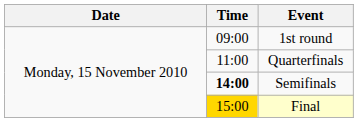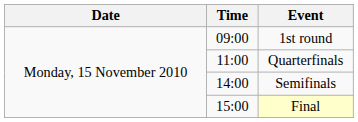(232, 83) bold -> (232, 83) normal
(232, 106) gold background -> (232, 106) no background
